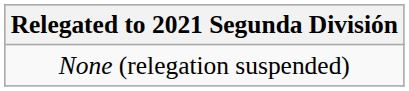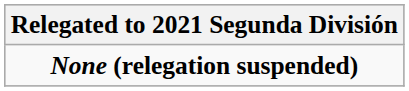(204, 65) normal -> (204, 65) bold
